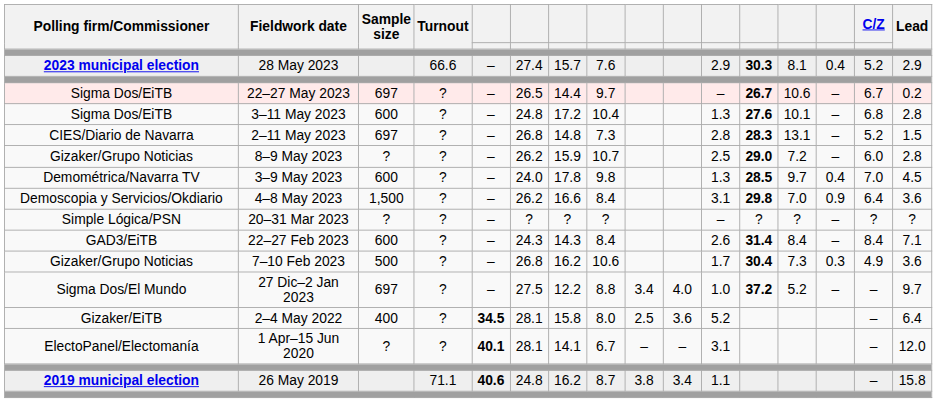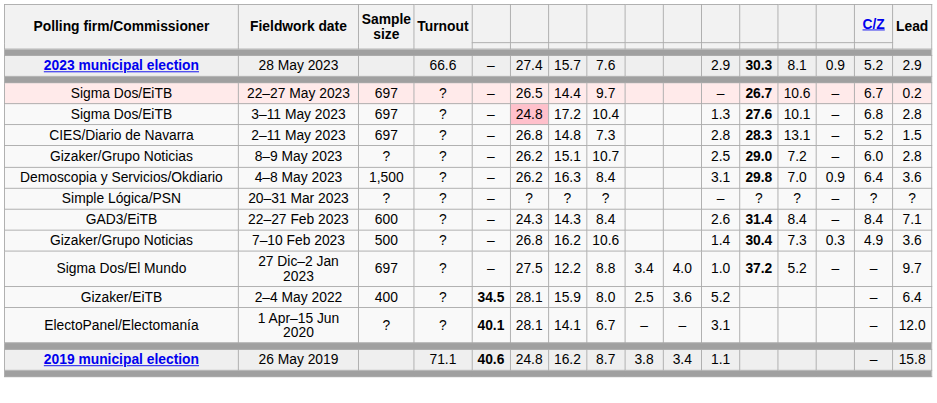(835, 66) 0.4 -> (835, 66) 0.9
(386, 114) 600 -> (386, 114) 697
(529, 114) no background -> (529, 114) pink background
(567, 156) 15.9 -> (567, 156) 15.1
- row: (121, 177)
(567, 198) 16.6 -> (567, 177) 16.3
(721, 261) 1.7 -> (721, 240) 1.4
(567, 318) 15.8 -> (567, 297) 15.9
